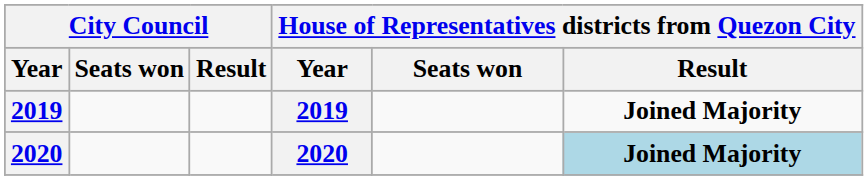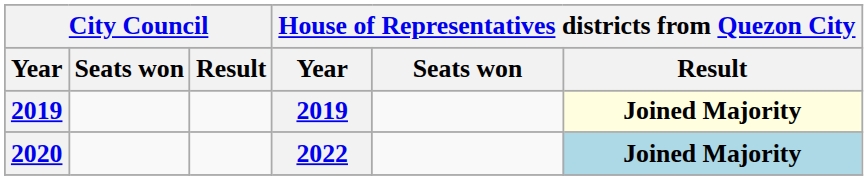(712, 111) no background -> (712, 111) lightyellow background
(322, 153) 2020 -> (322, 153) 2022
